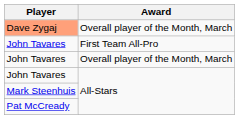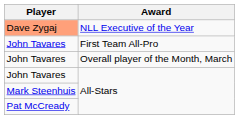(156, 28) Overall player of the Month, March -> (137, 28) NLL Executive of the Year
